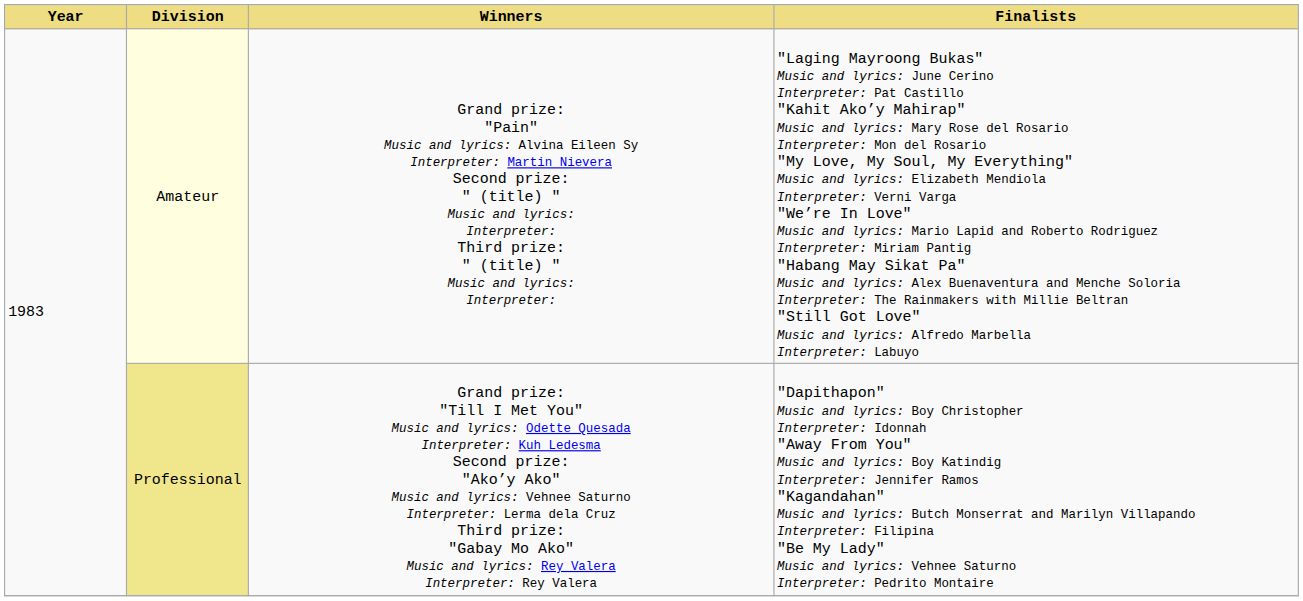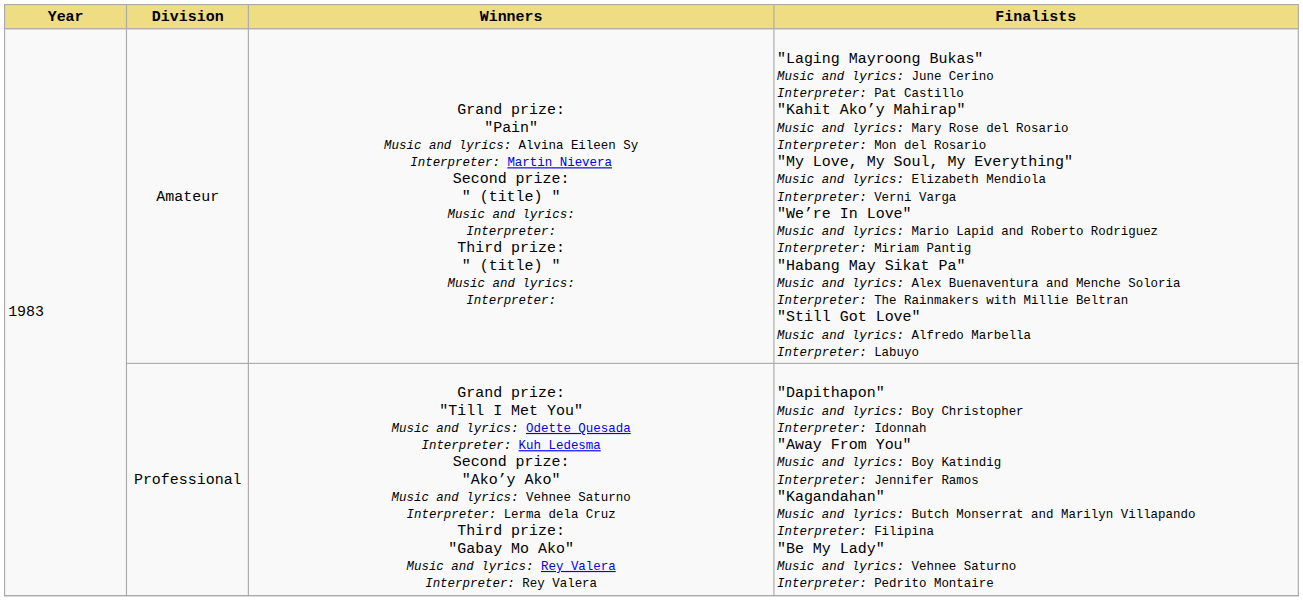(188, 196) lightyellow background -> (188, 196) no background
(188, 479) khaki background -> (188, 479) no background
